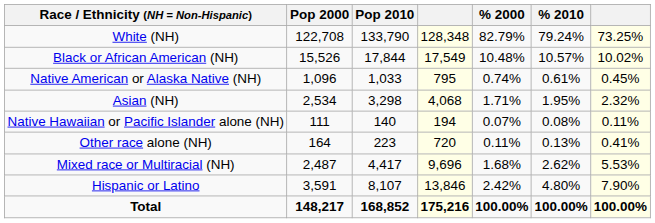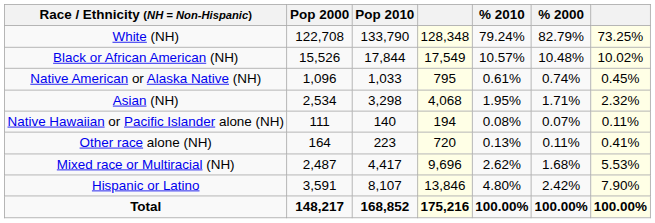columns swapped: (502, 15) <-> (561, 15)
